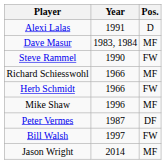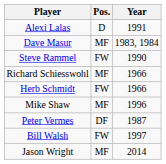columns swapped: (150, 12) <-> (115, 12)
